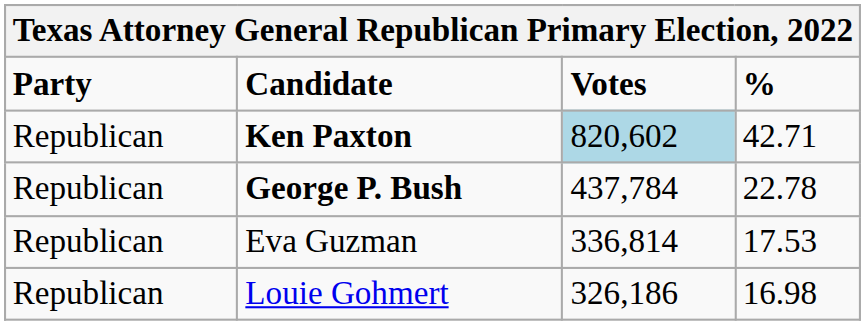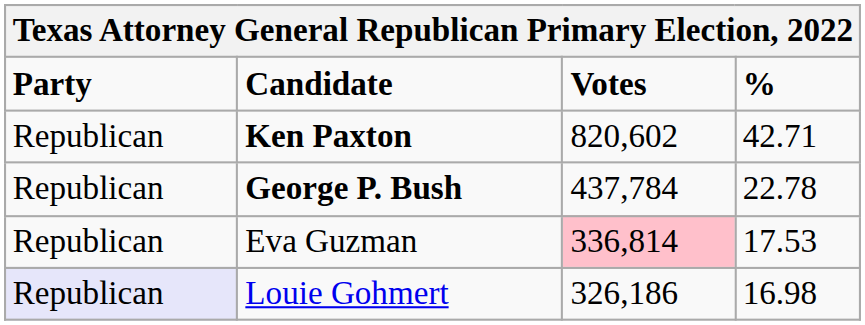(624, 135) lightblue background -> (624, 135) no background
(624, 240) no background -> (624, 240) pink background
(88, 293) no background -> (88, 293) lavender background
